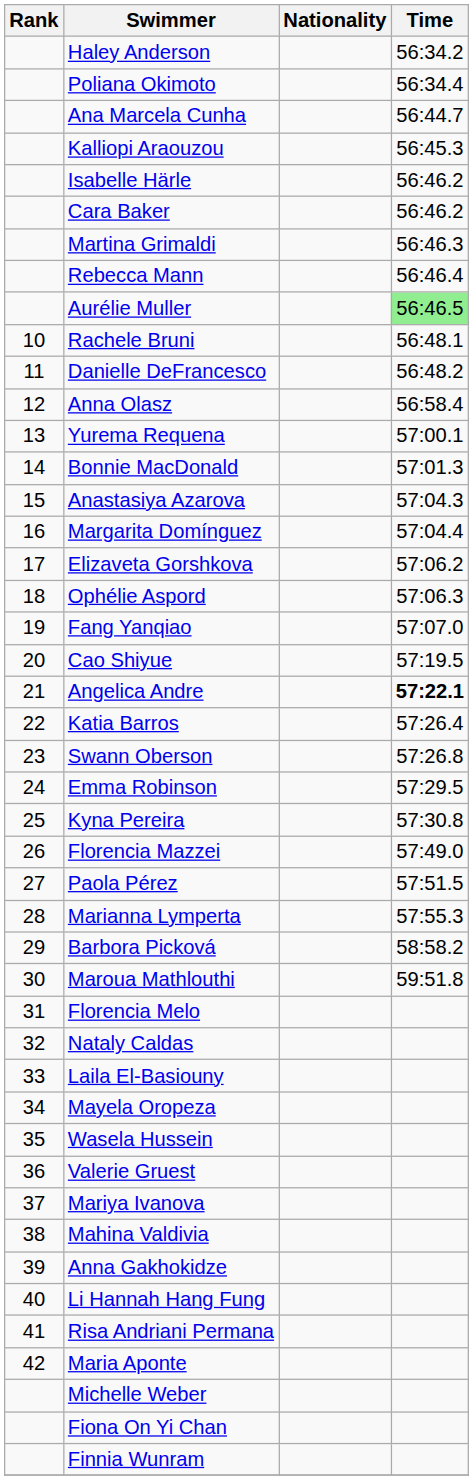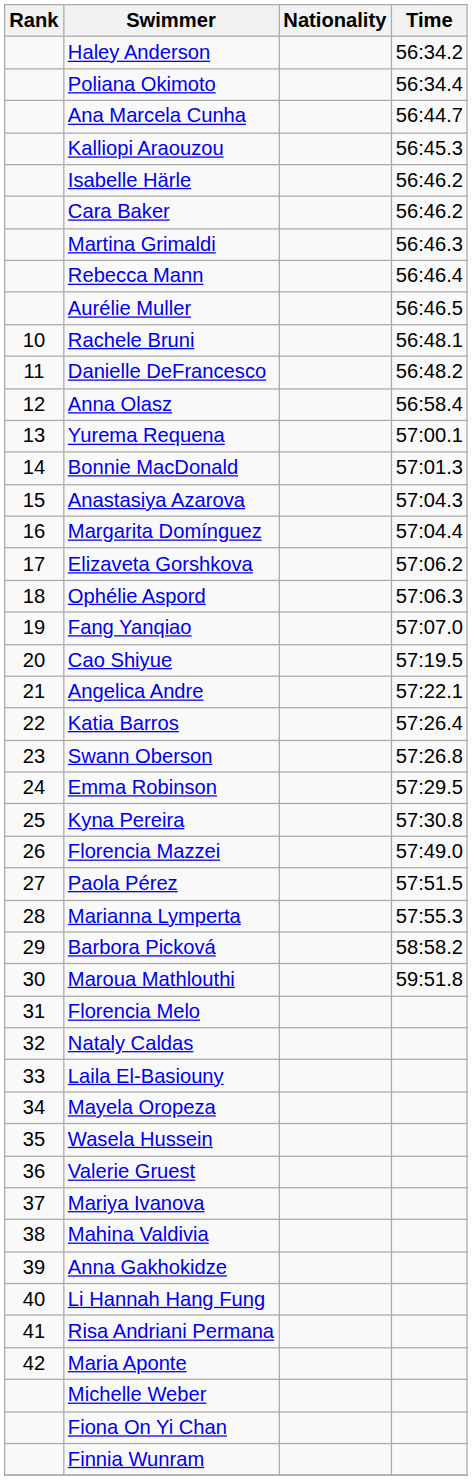(430, 308) lightgreen background -> (429, 308) no background
(430, 691) bold -> (429, 691) normal
